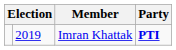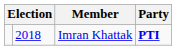(28, 34) 2019 -> (28, 34) 2018
